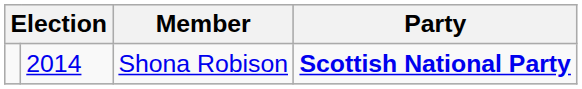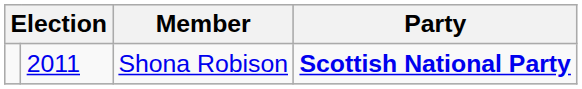(54, 63) 2014 -> (53, 63) 2011
